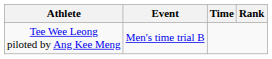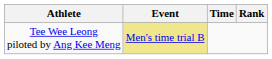(165, 38) no background -> (165, 38) khaki background
